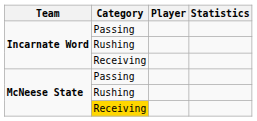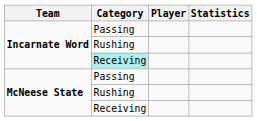(120, 61) no background -> (120, 61) paleturquoise background
(120, 108) gold background -> (120, 108) no background
